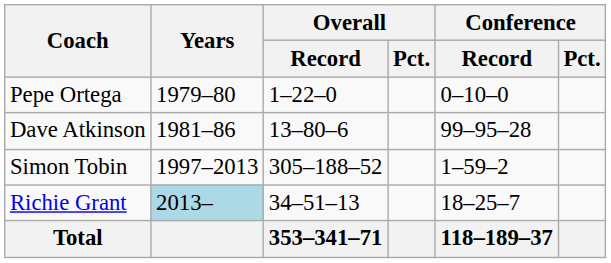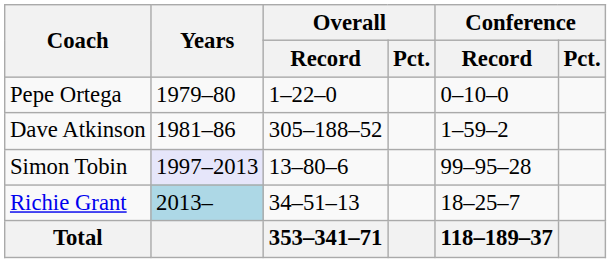(309, 130) 13–80–6 -> (326, 130) 305–188–52
(486, 130) 99–95–28 -> (475, 130) 1–59–2
(207, 166) no background -> (207, 166) lavender background
(326, 166) 305–188–52 -> (309, 166) 13–80–6
(475, 166) 1–59–2 -> (486, 166) 99–95–28
